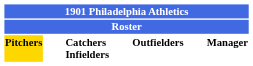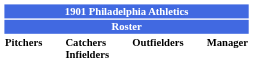(24, 42) gold background -> (24, 42) no background
